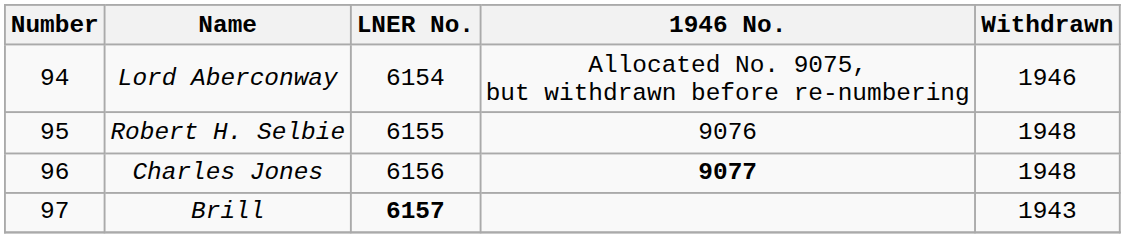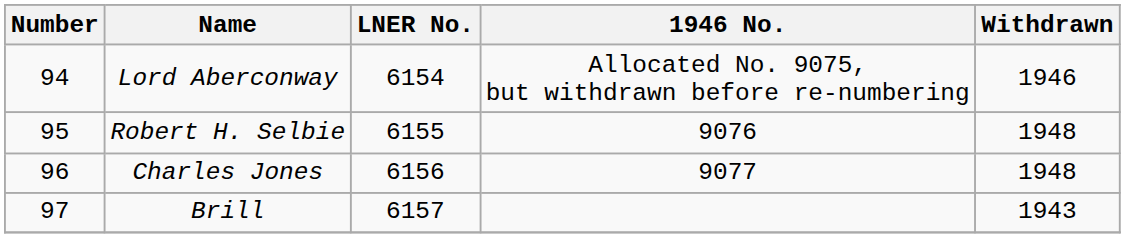(728, 173) bold -> (728, 173) normal
(415, 212) bold -> (415, 212) normal
